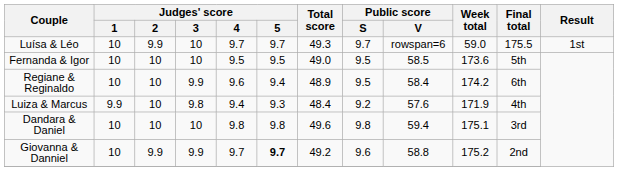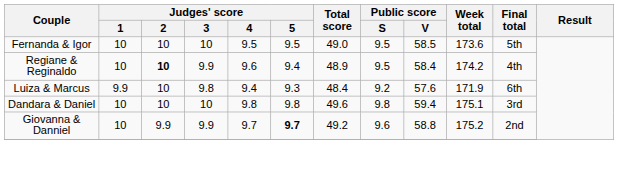- row: (49, 44)
(155, 82) normal -> (163, 66) bold
(519, 82) 6th -> (514, 66) 4th
(519, 104) 4th -> (514, 88) 6th
